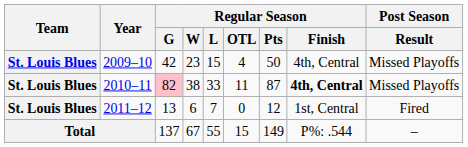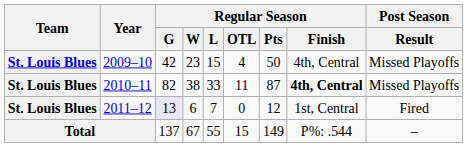(169, 85) pink background -> (169, 85) no background
(169, 108) no background -> (169, 108) lavender background
